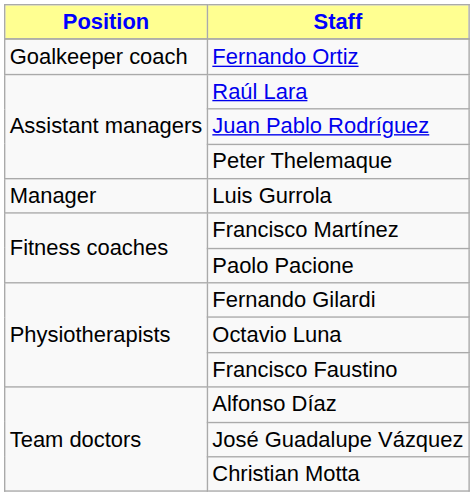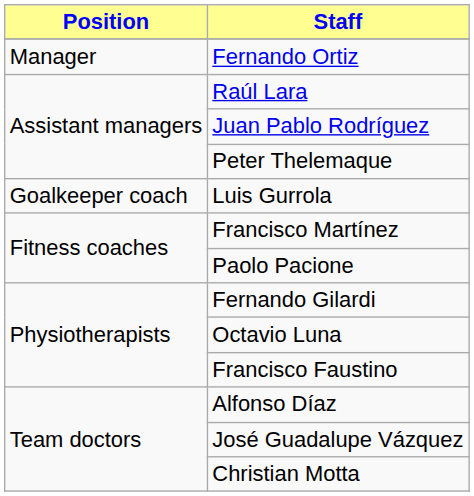(99, 56) Goalkeeper coach -> (53, 56) Manager
(53, 195) Manager -> (99, 195) Goalkeeper coach
